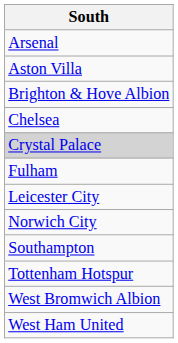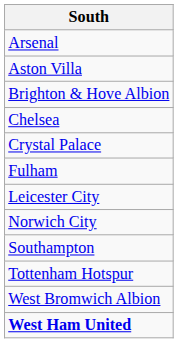(55, 145) lightgrey background -> (55, 145) no background
(66, 324) normal -> (70, 324) bold
